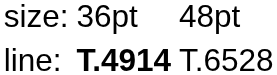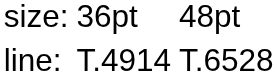(124, 60) bold -> (124, 60) normal
